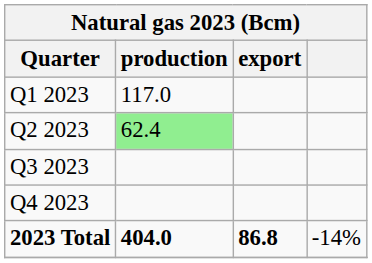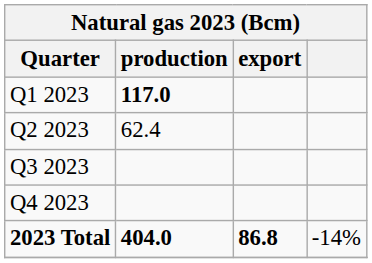(146, 94) normal -> (146, 94) bold
(141, 130) lightgreen background -> (141, 130) no background
